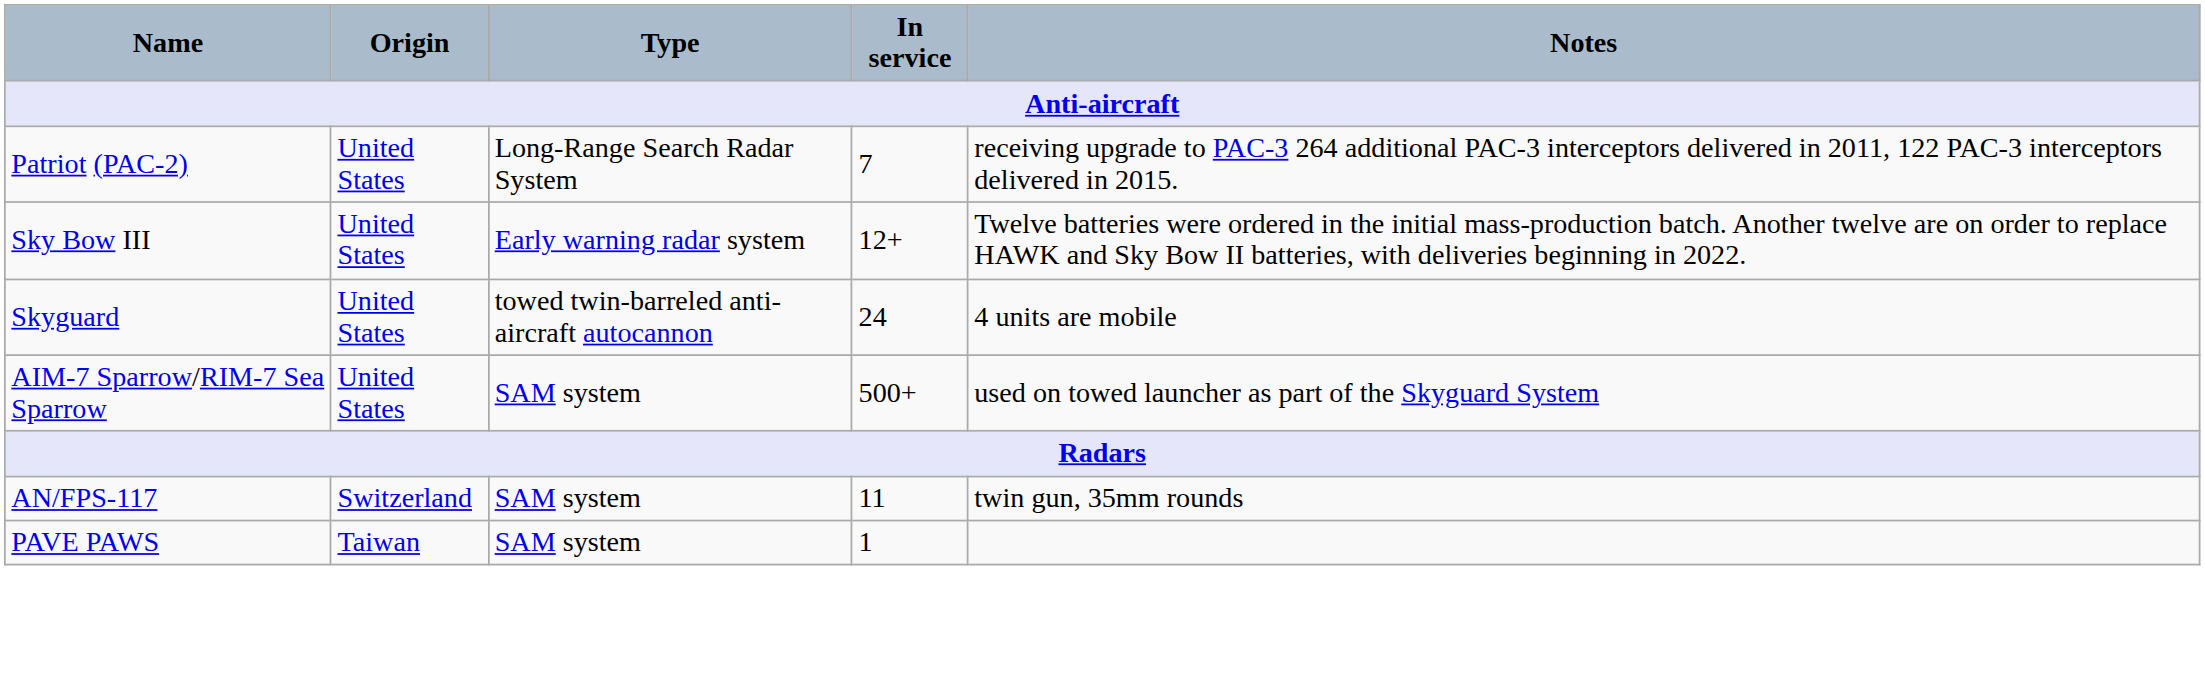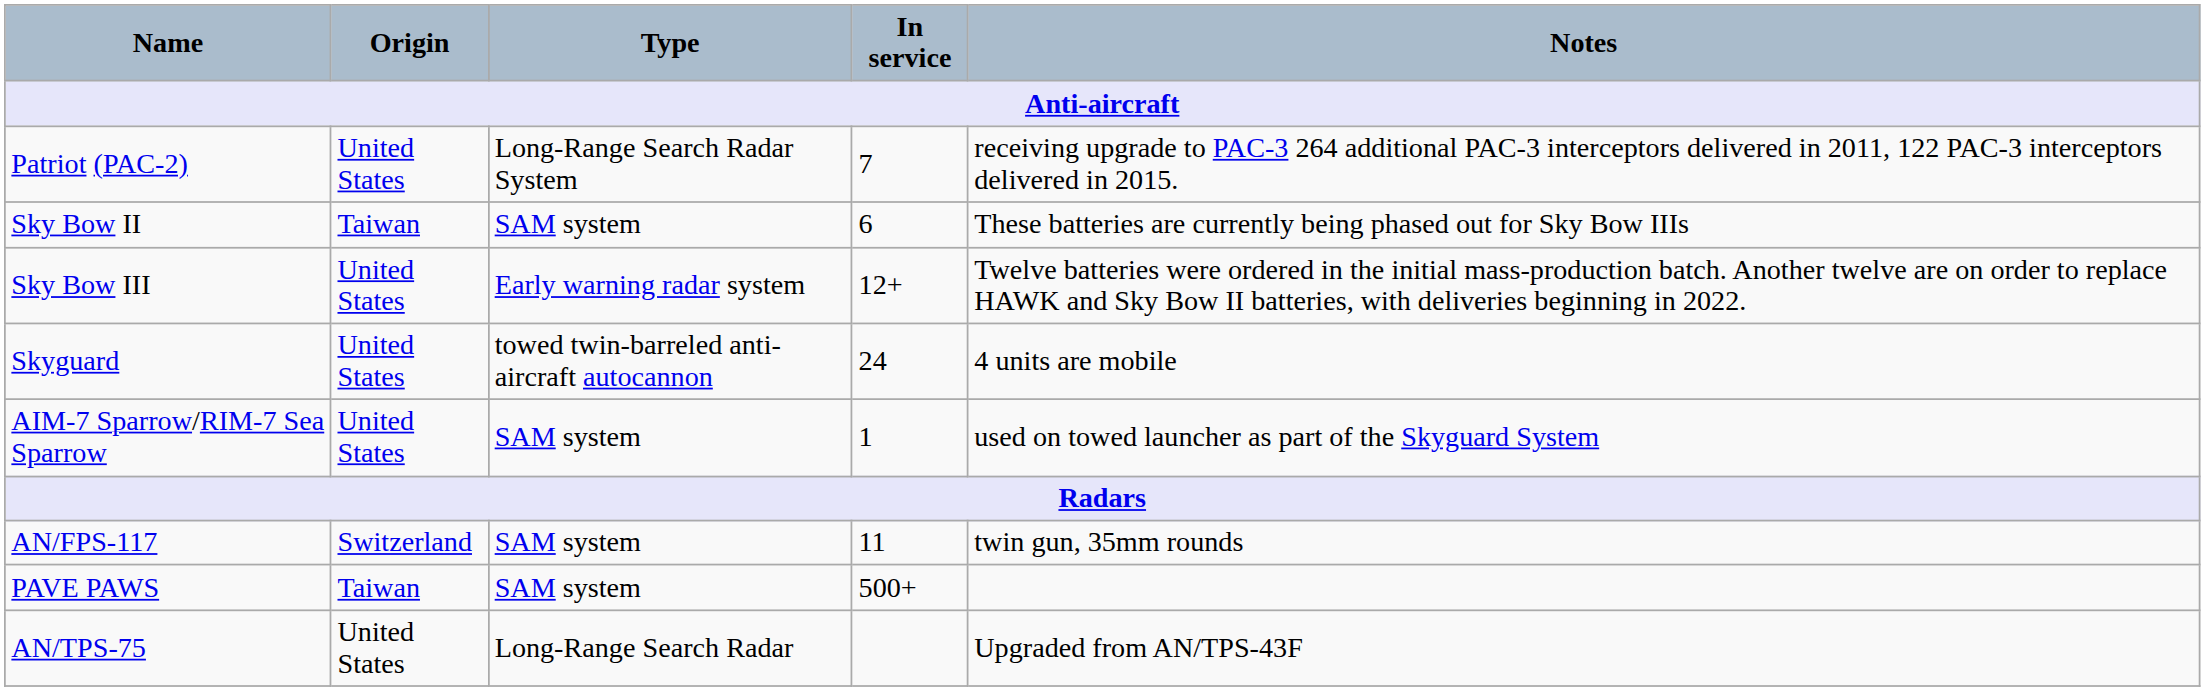+ row: (76, 224)
(888, 392) 500+ -> (866, 437) 1
(866, 542) 1 -> (888, 587) 500+
+ row: (79, 647)
